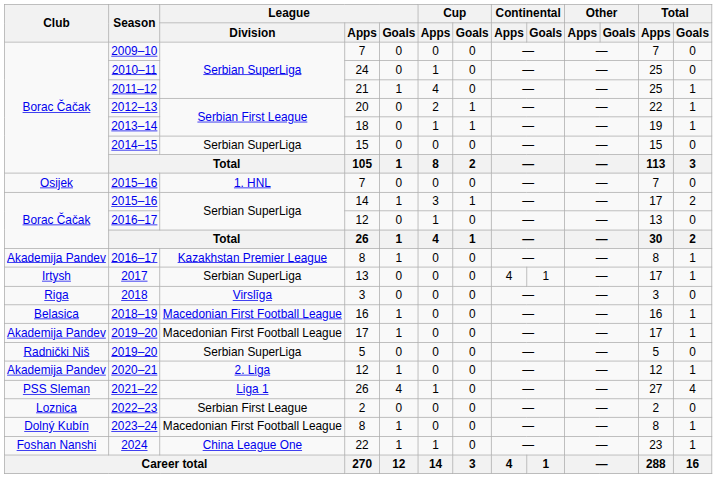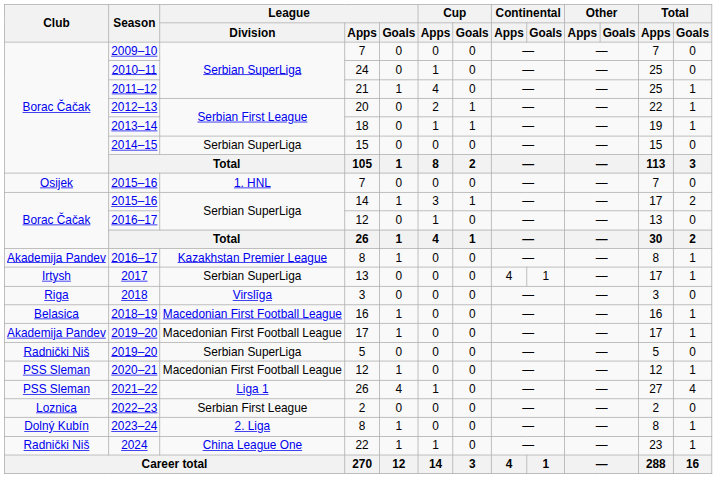(56, 370) Akademija Pandev -> (56, 370) PSS Sleman
(252, 370) 2. Liga -> (252, 370) Macedonian First Football League
(252, 426) Macedonian First Football League -> (252, 426) 2. Liga
(56, 445) Foshan Nanshi -> (56, 445) Radnički Niš
